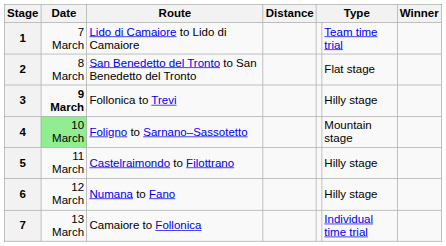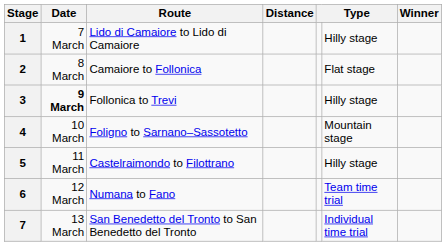(351, 38) Team time trial -> (351, 38) Hilly stage
(173, 69) San Benedetto del Tronto to San Benedetto del Tronto -> (145, 69) Camaiore to Follonica
(68, 132) lightgreen background -> (68, 132) no background
(351, 194) Hilly stage -> (351, 194) Team time trial
(145, 225) Camaiore to Follonica -> (173, 225) San Benedetto del Tronto to San Benedetto del Tronto
